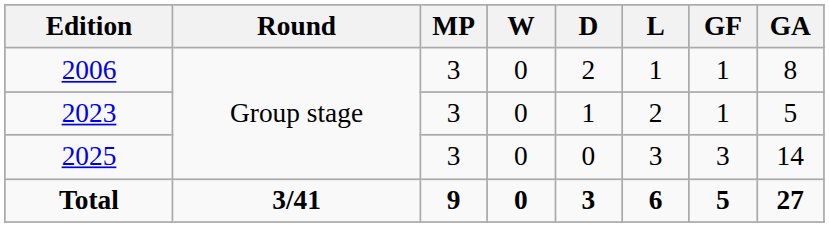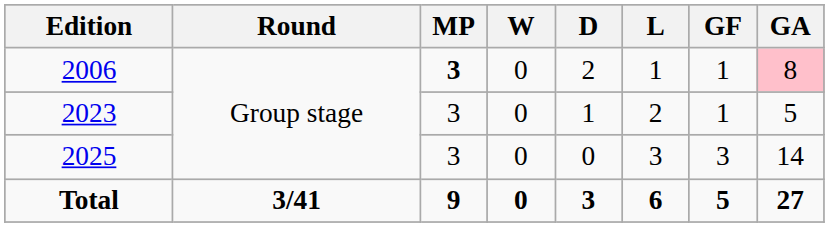(454, 69) normal -> (454, 69) bold
(790, 69) no background -> (790, 69) pink background
